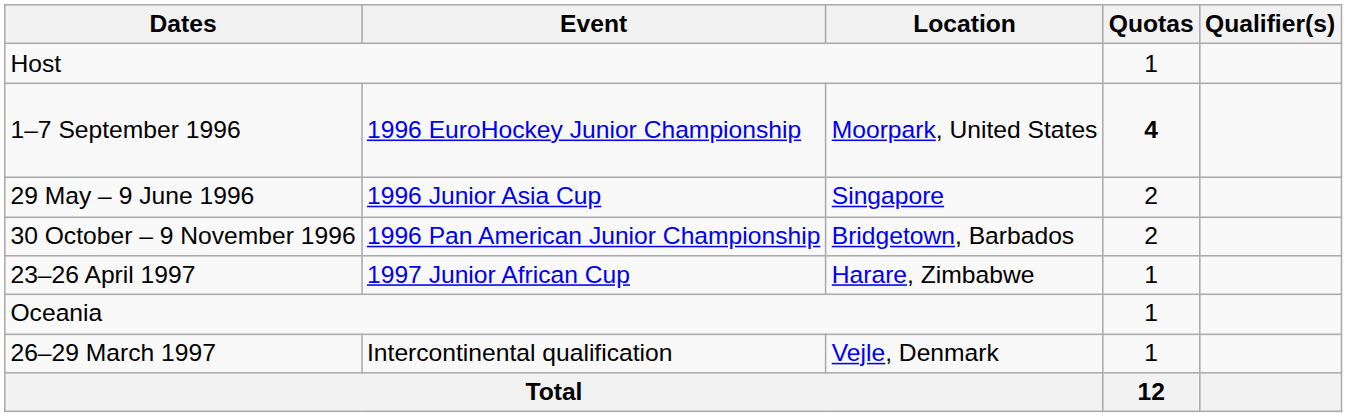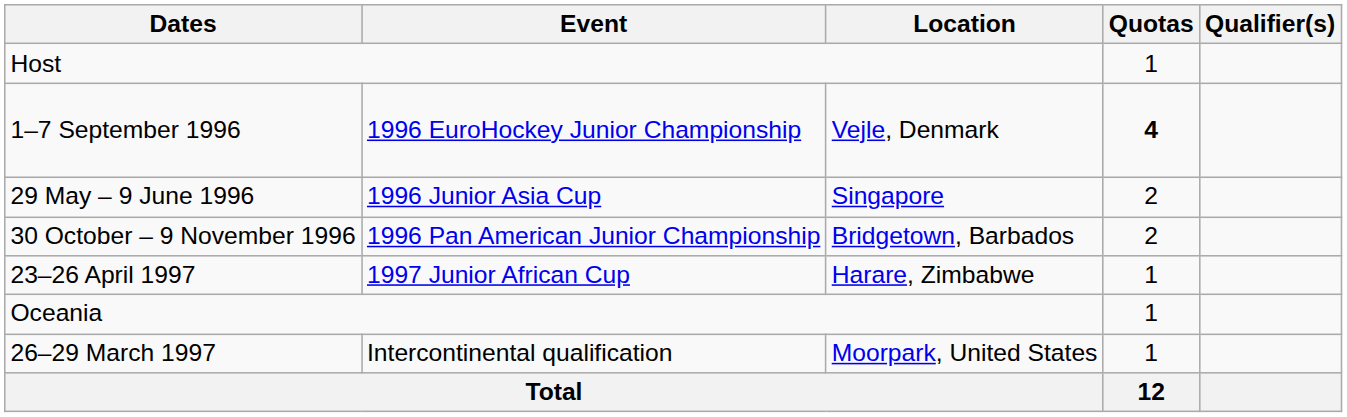(965, 129) Moorpark, United States -> (915, 129) Vejle, Denmark
(915, 353) Vejle, Denmark -> (965, 353) Moorpark, United States
